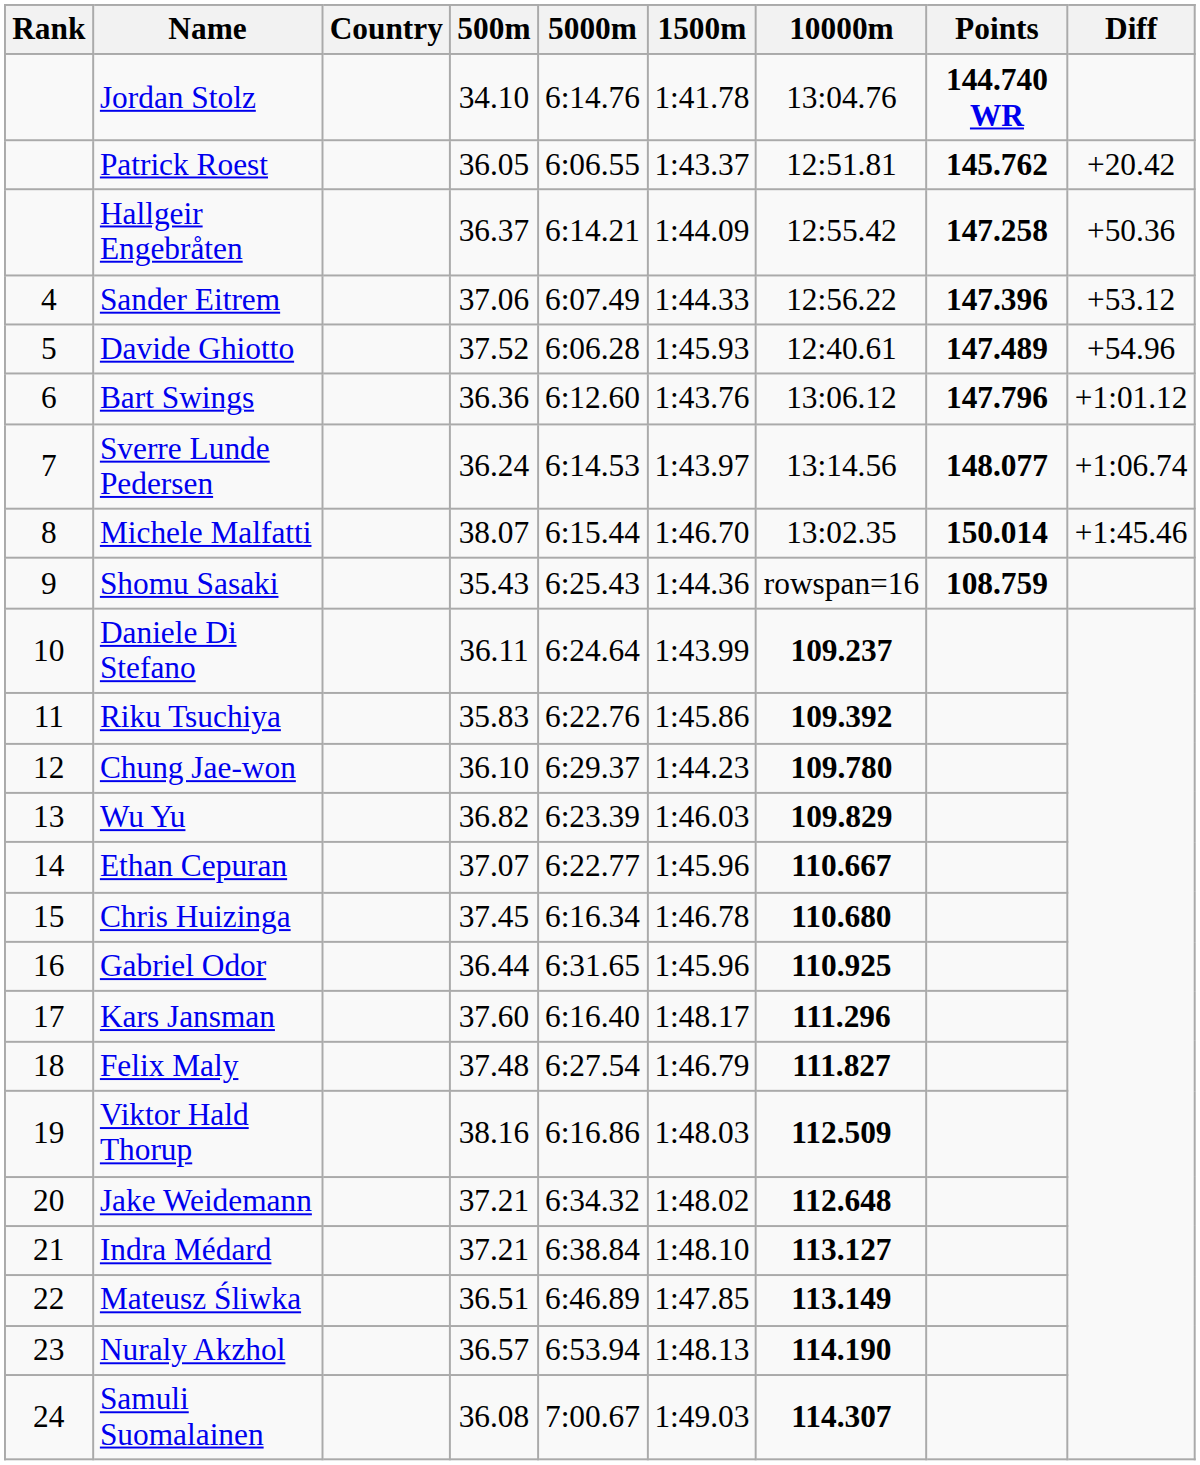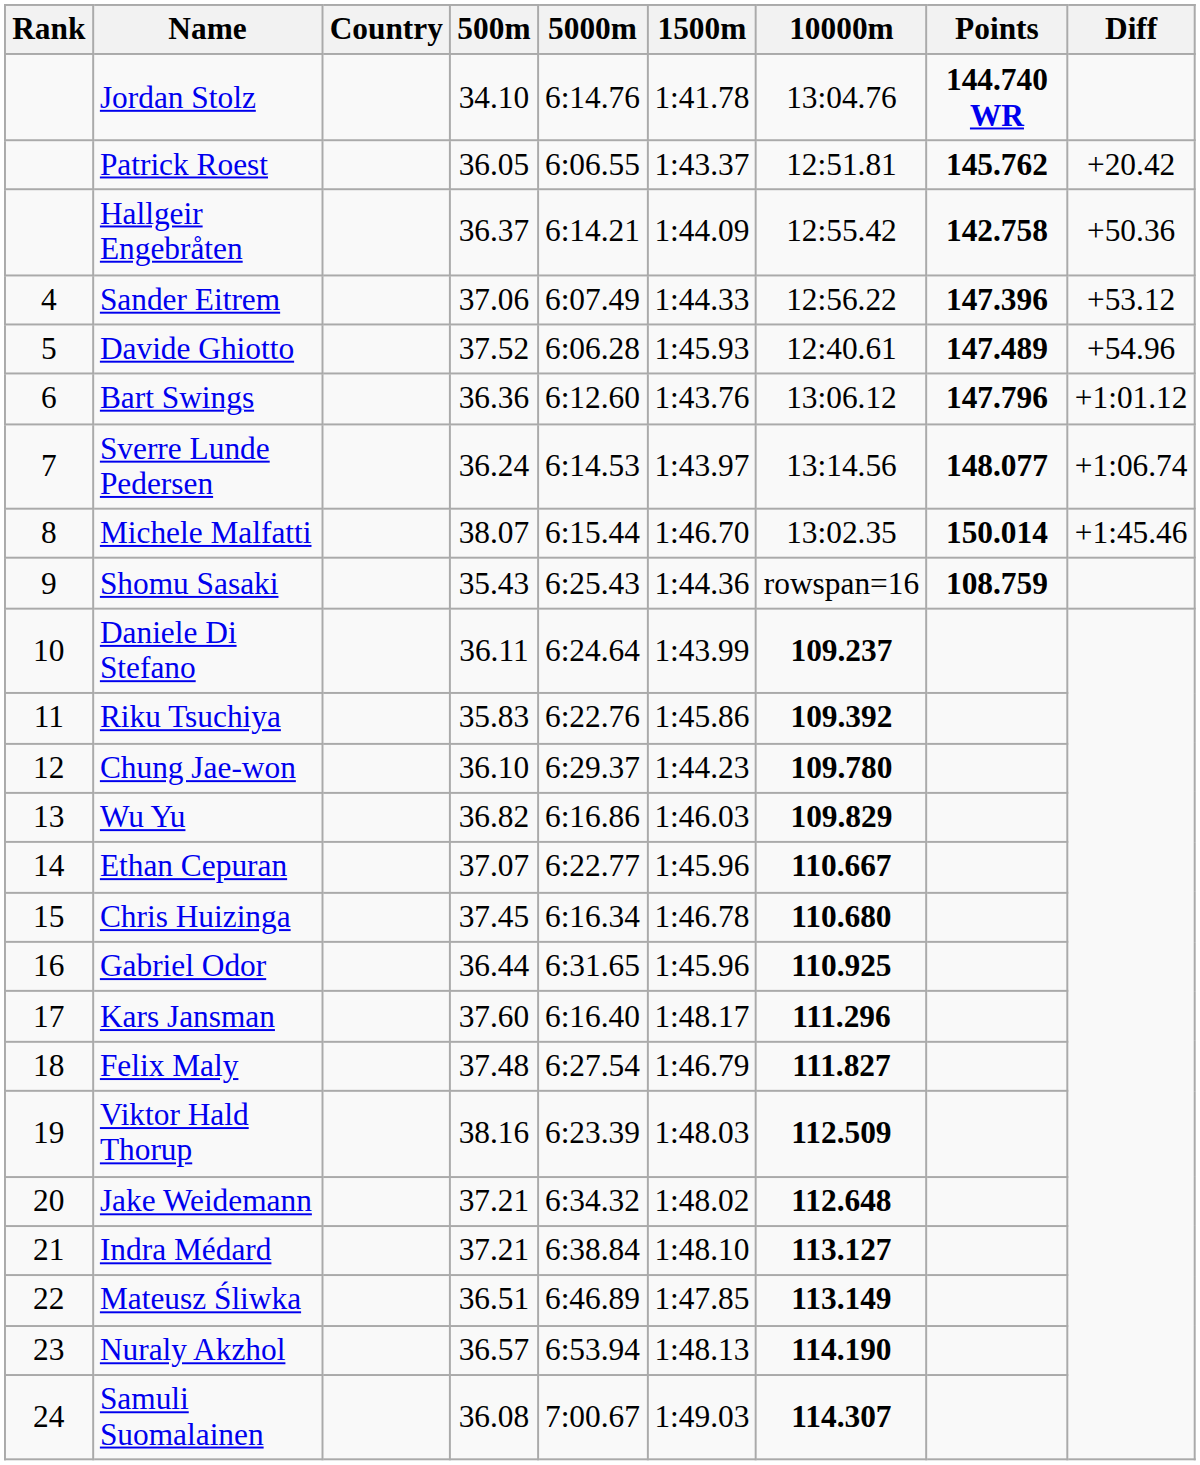(997, 231) 147.258 -> (997, 231) 142.758
(592, 817) 6:23.39 -> (592, 817) 6:16.86
(592, 1133) 6:16.86 -> (592, 1133) 6:23.39
